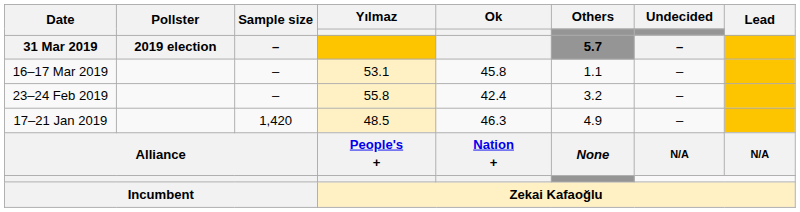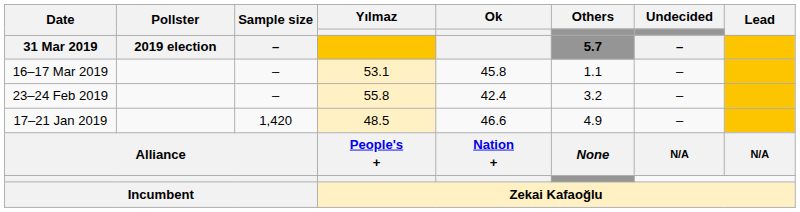(494, 121) 46.3 -> (494, 121) 46.6
